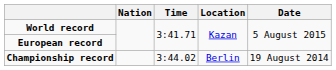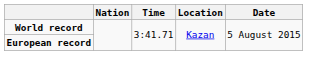- row: (60, 58)
